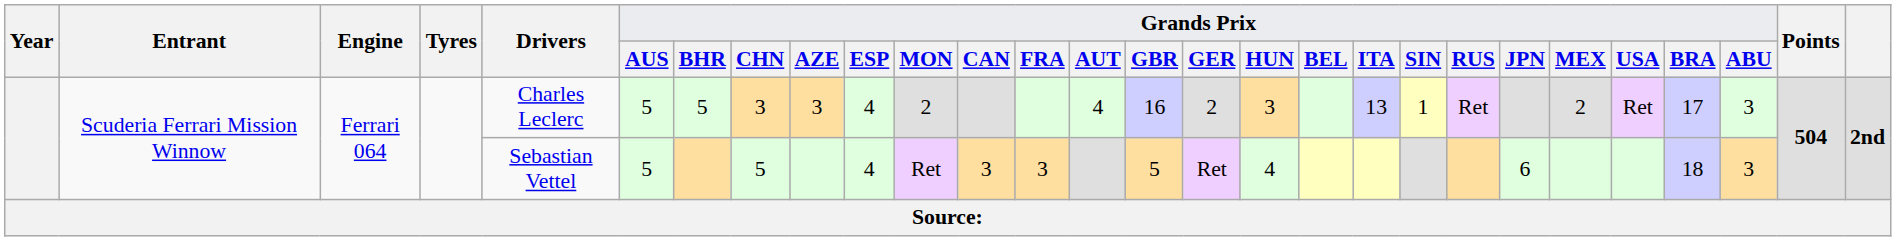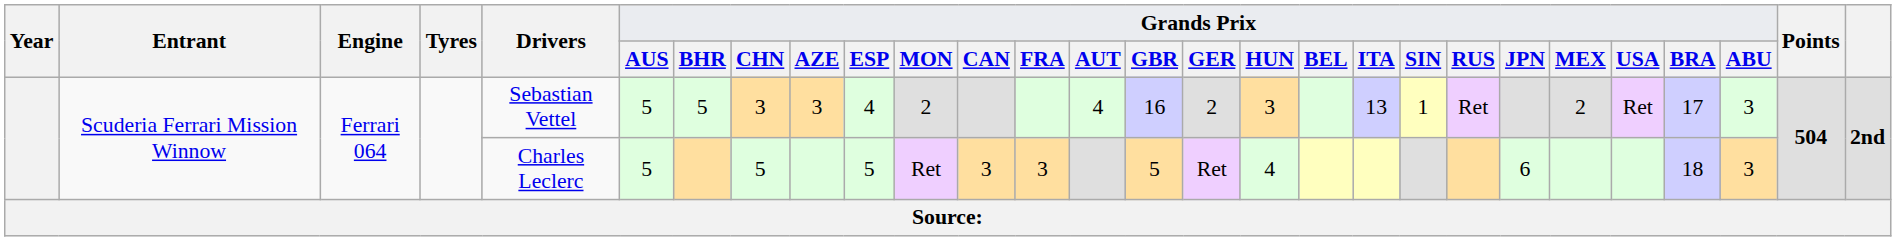(551, 107) Charles Leclerc -> (551, 107) Sebastian Vettel
(551, 168) Sebastian Vettel -> (551, 168) Charles Leclerc
(869, 168) 4 -> (869, 168) 5
